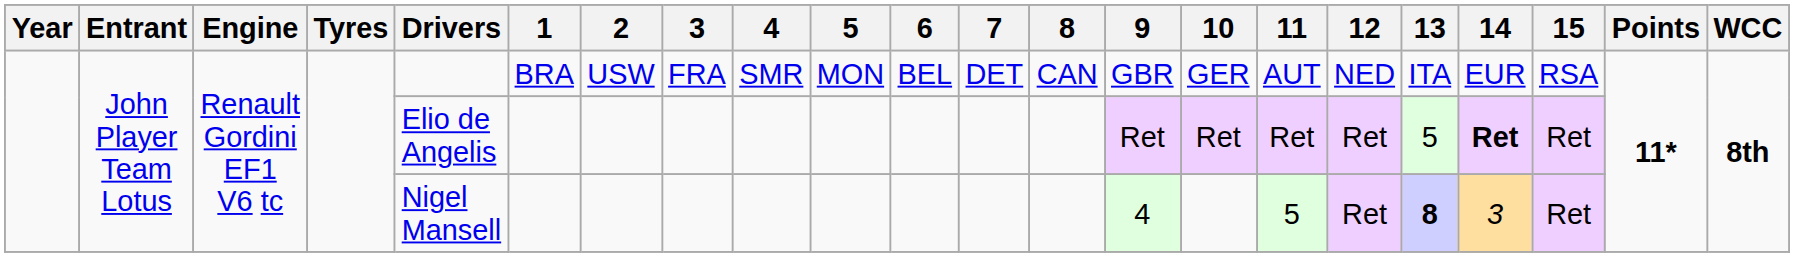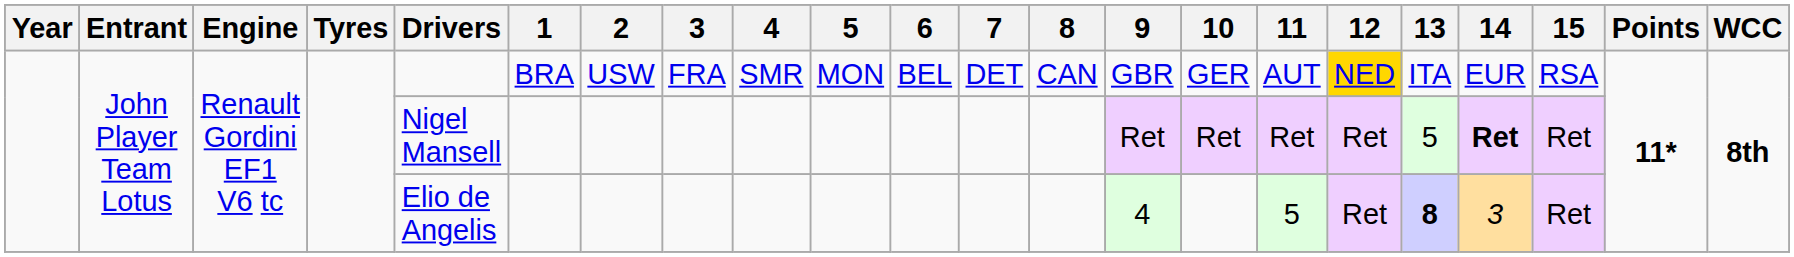(1365, 74) no background -> (1365, 74) gold background
(449, 136) Elio de Angelis -> (451, 136) Nigel Mansell
(451, 214) Nigel Mansell -> (449, 214) Elio de Angelis
